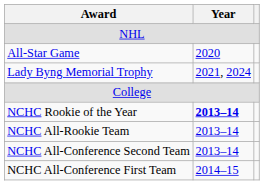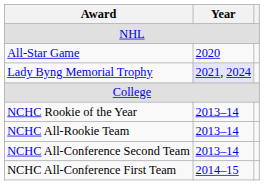(223, 72) no background -> (223, 72) lavender background
(217, 111) bold -> (217, 111) normal
